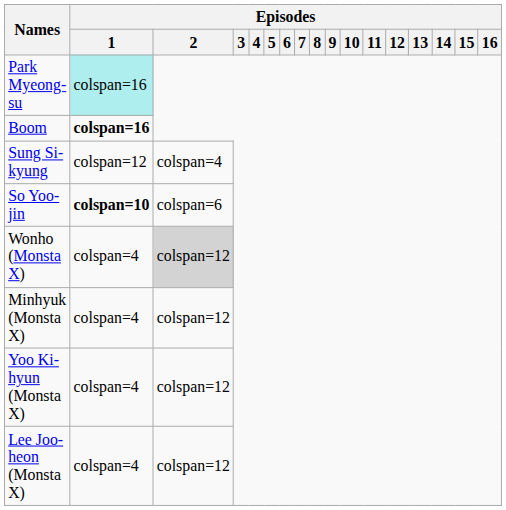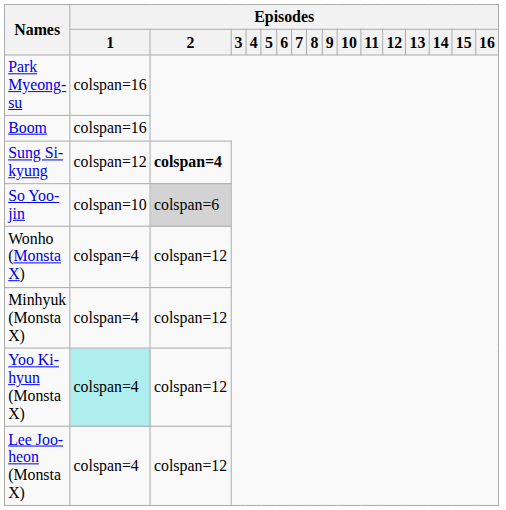(110, 85) paleturquoise background -> (110, 85) no background
(111, 128) bold -> (110, 128) normal
(189, 162) normal -> (188, 162) bold
(111, 205) bold -> (110, 205) normal
(189, 205) no background -> (187, 205) lightgrey background
(193, 256) lightgrey background -> (191, 256) no background
(106, 387) no background -> (106, 387) paleturquoise background
